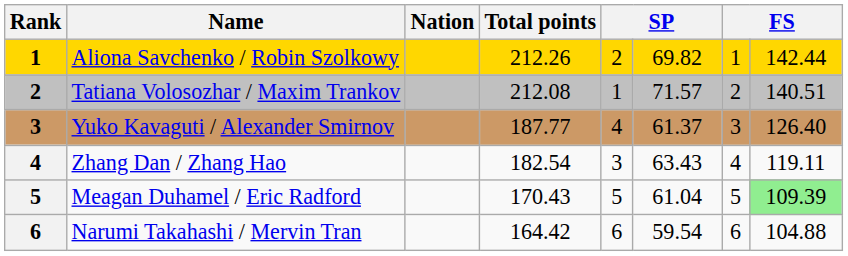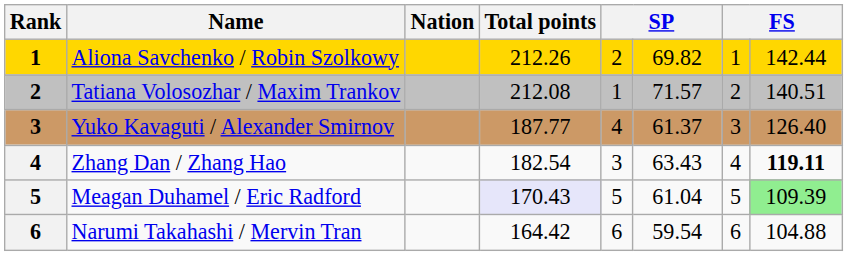(796, 162) normal -> (796, 162) bold
(540, 197) no background -> (540, 197) lavender background
